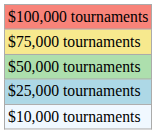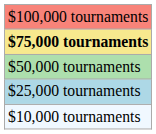(74, 41) normal -> (78, 41) bold
